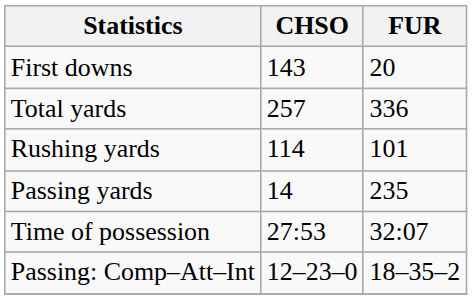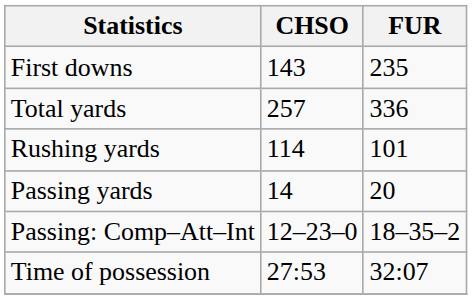(382, 67) 20 -> (389, 67) 235
(389, 190) 235 -> (382, 190) 20
rows swapped: (133, 272) <-> (110, 231)
